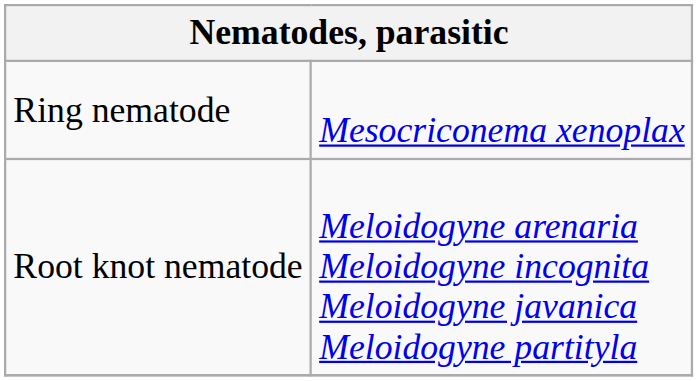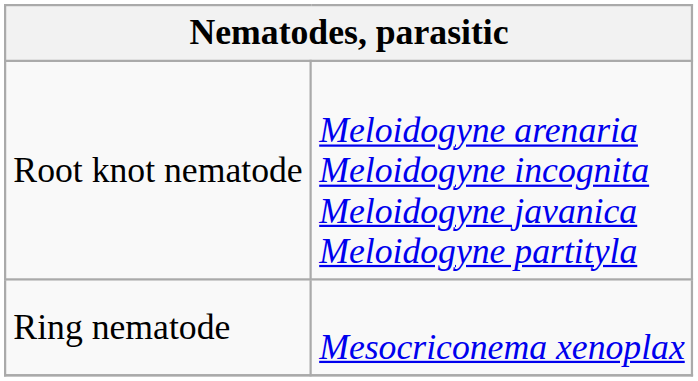rows swapped: (122, 109) <-> (158, 266)
